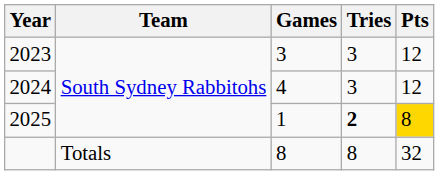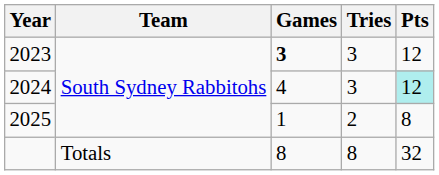(281, 53) normal -> (281, 53) bold
(411, 86) no background -> (411, 86) paleturquoise background
(352, 119) bold -> (352, 119) normal
(406, 119) gold background -> (406, 119) no background
